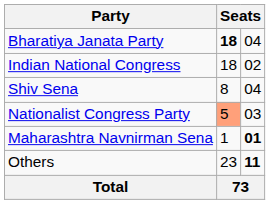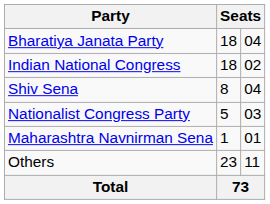(229, 41) bold -> (229, 41) normal
(224, 114) lightsalmon background -> (224, 114) no background
(253, 138) bold -> (253, 138) normal
(252, 162) bold -> (252, 162) normal
